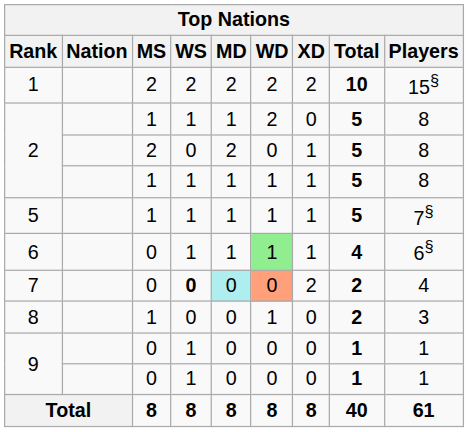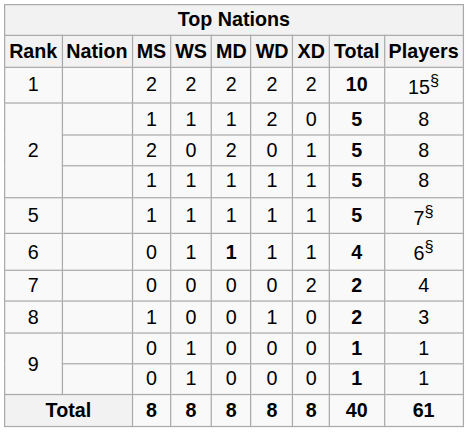(231, 251) normal -> (231, 251) bold
(272, 251) lightgreen background -> (272, 251) no background
(191, 285) bold -> (191, 285) normal
(231, 285) paleturquoise background -> (231, 285) no background
(272, 285) lightsalmon background -> (272, 285) no background
